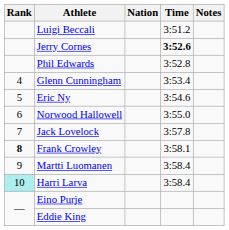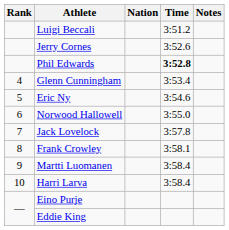(177, 47) bold -> (177, 47) normal
(177, 64) normal -> (177, 64) bold
(19, 149) bold -> (19, 149) normal
(19, 183) paleturquoise background -> (19, 183) no background
